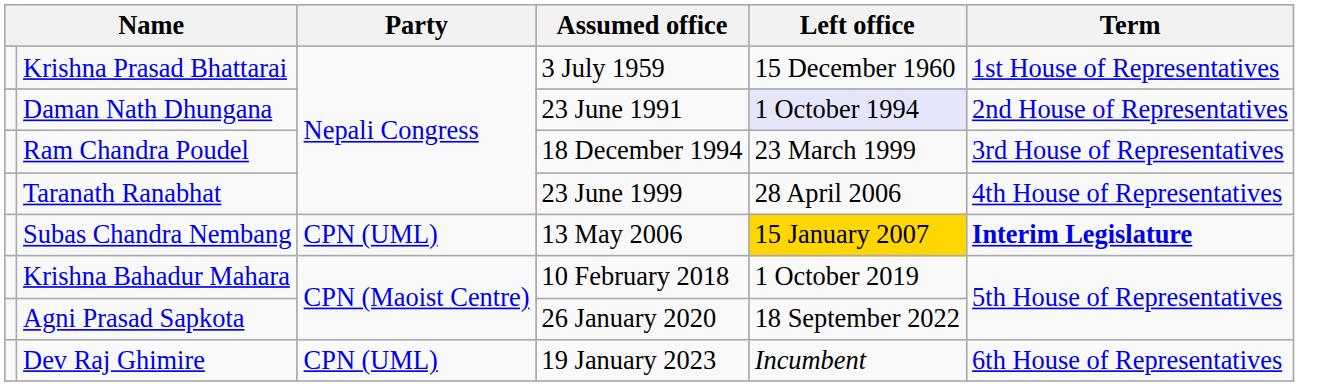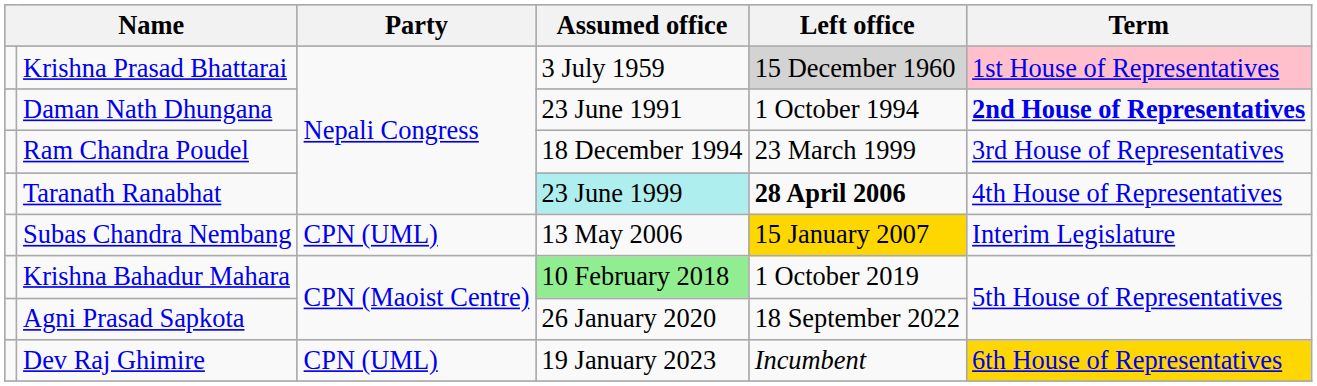(855, 67) no background -> (855, 67) lightgrey background
(1126, 67) no background -> (1126, 67) pink background
(837, 109) lavender background -> (837, 109) no background
(1130, 109) normal -> (1139, 109) bold
(612, 192) no background -> (612, 192) paleturquoise background
(828, 192) normal -> (830, 192) bold
(1082, 234) bold -> (1074, 234) normal
(635, 276) no background -> (635, 276) lightgreen background
(1127, 360) no background -> (1127, 360) gold background
